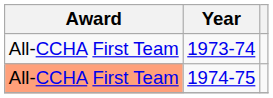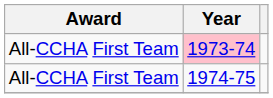(221, 48) no background -> (221, 48) pink background
(94, 78) lightsalmon background -> (94, 78) no background
